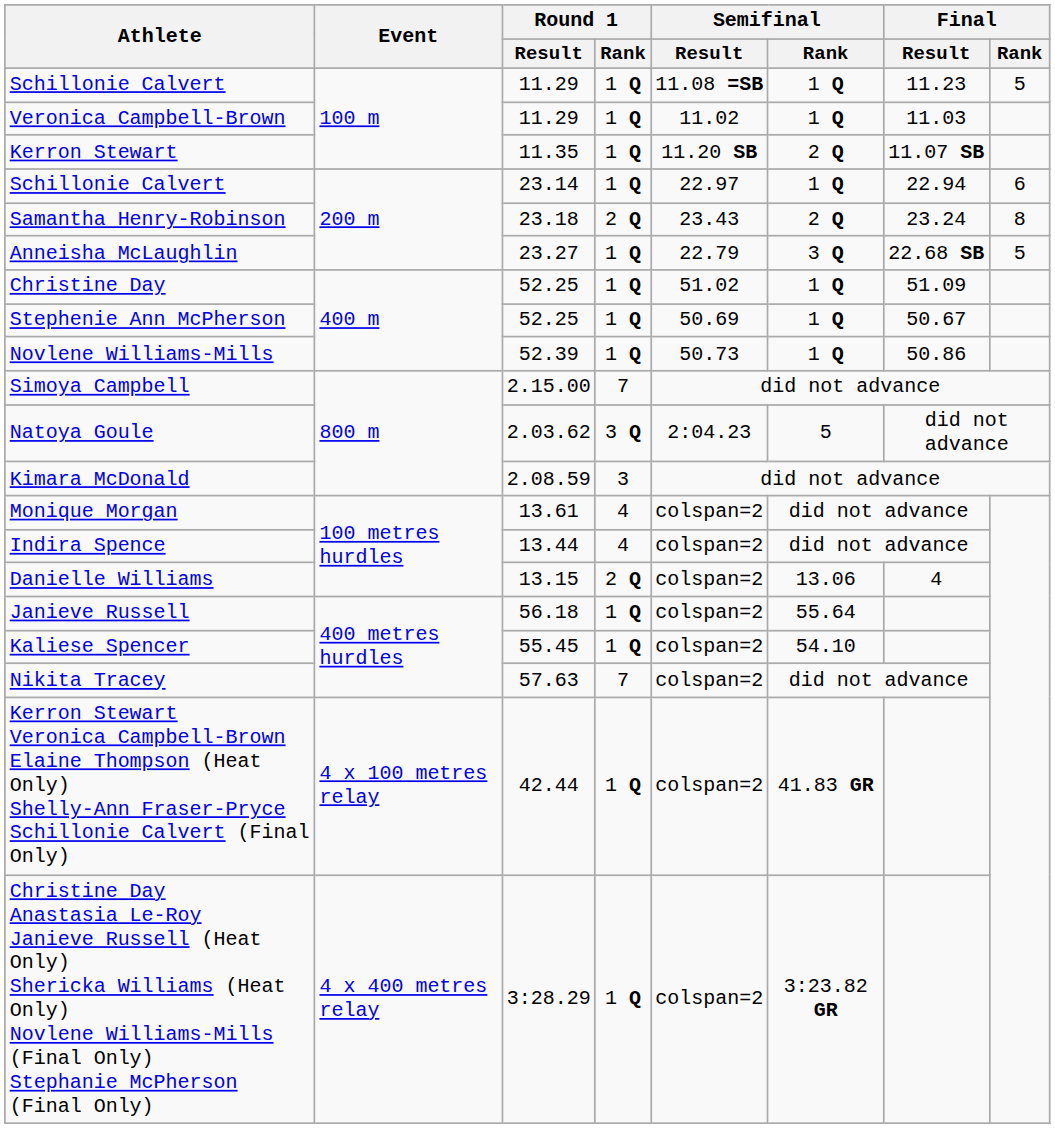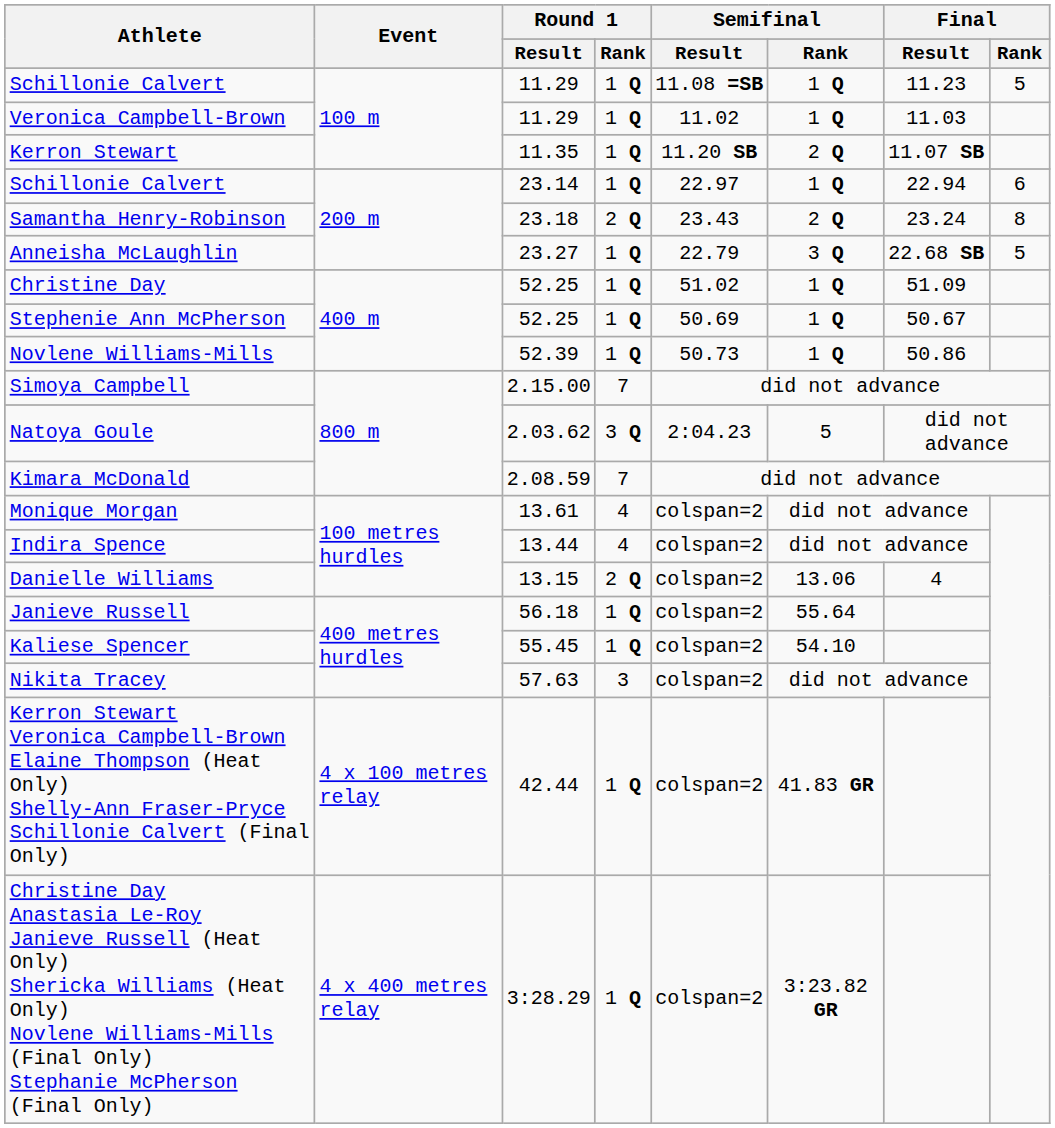(623, 478) 3 -> (623, 478) 7
(623, 680) 7 -> (623, 680) 3
